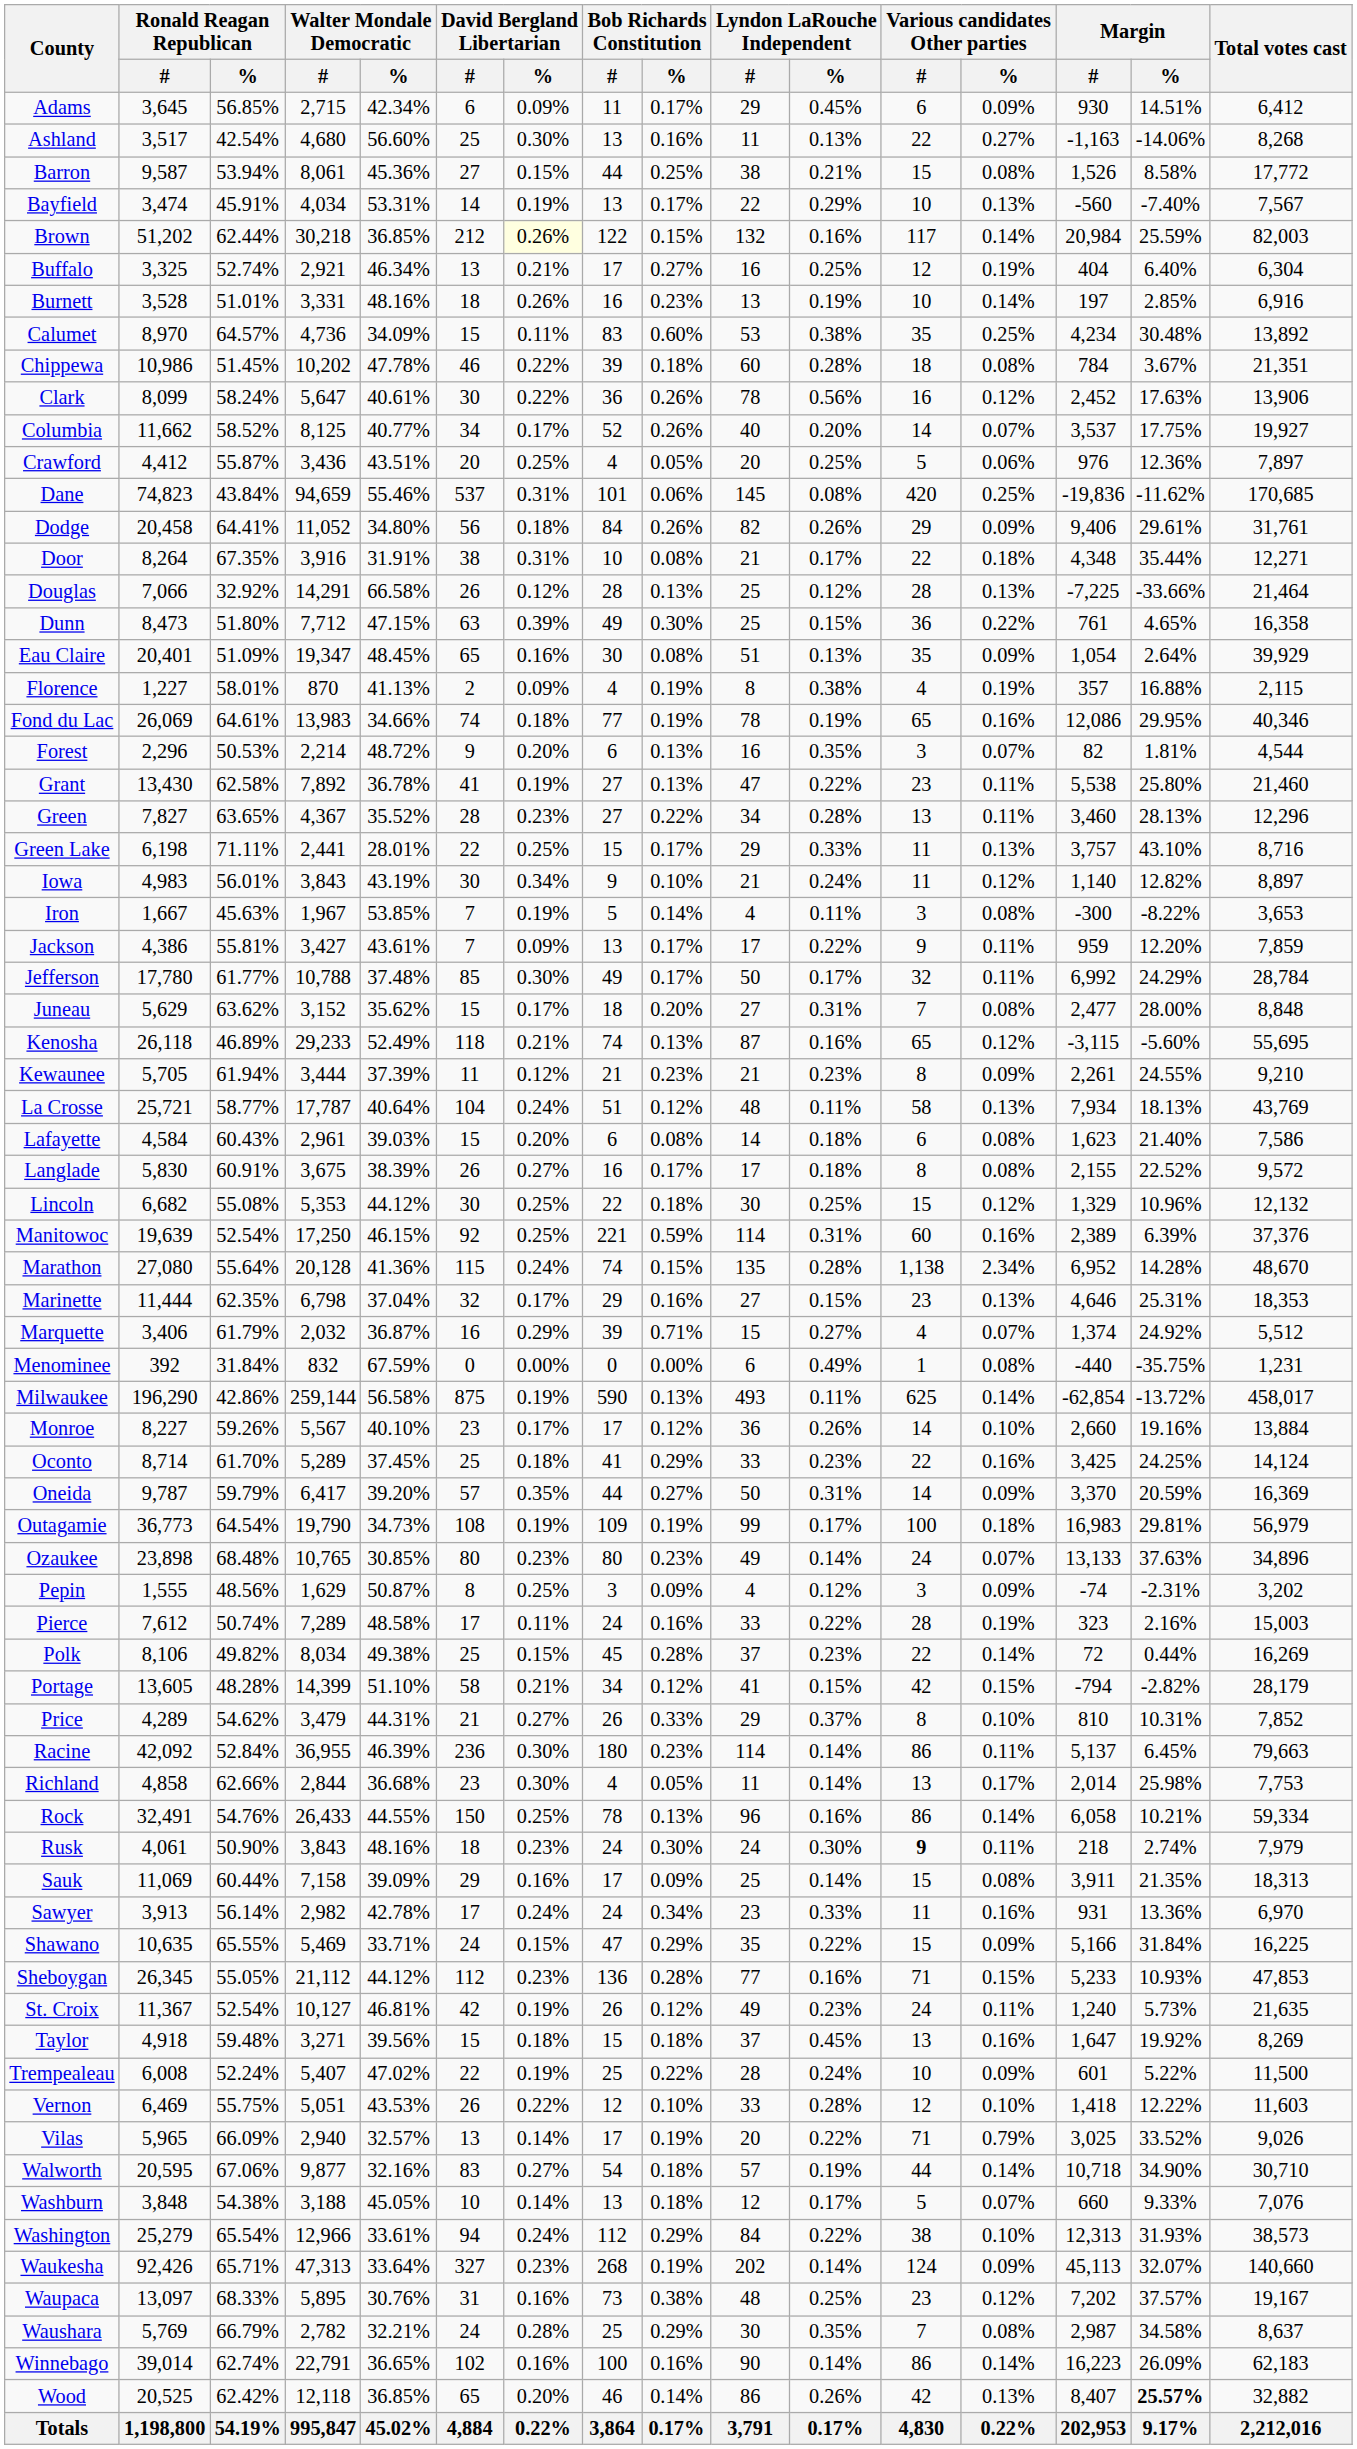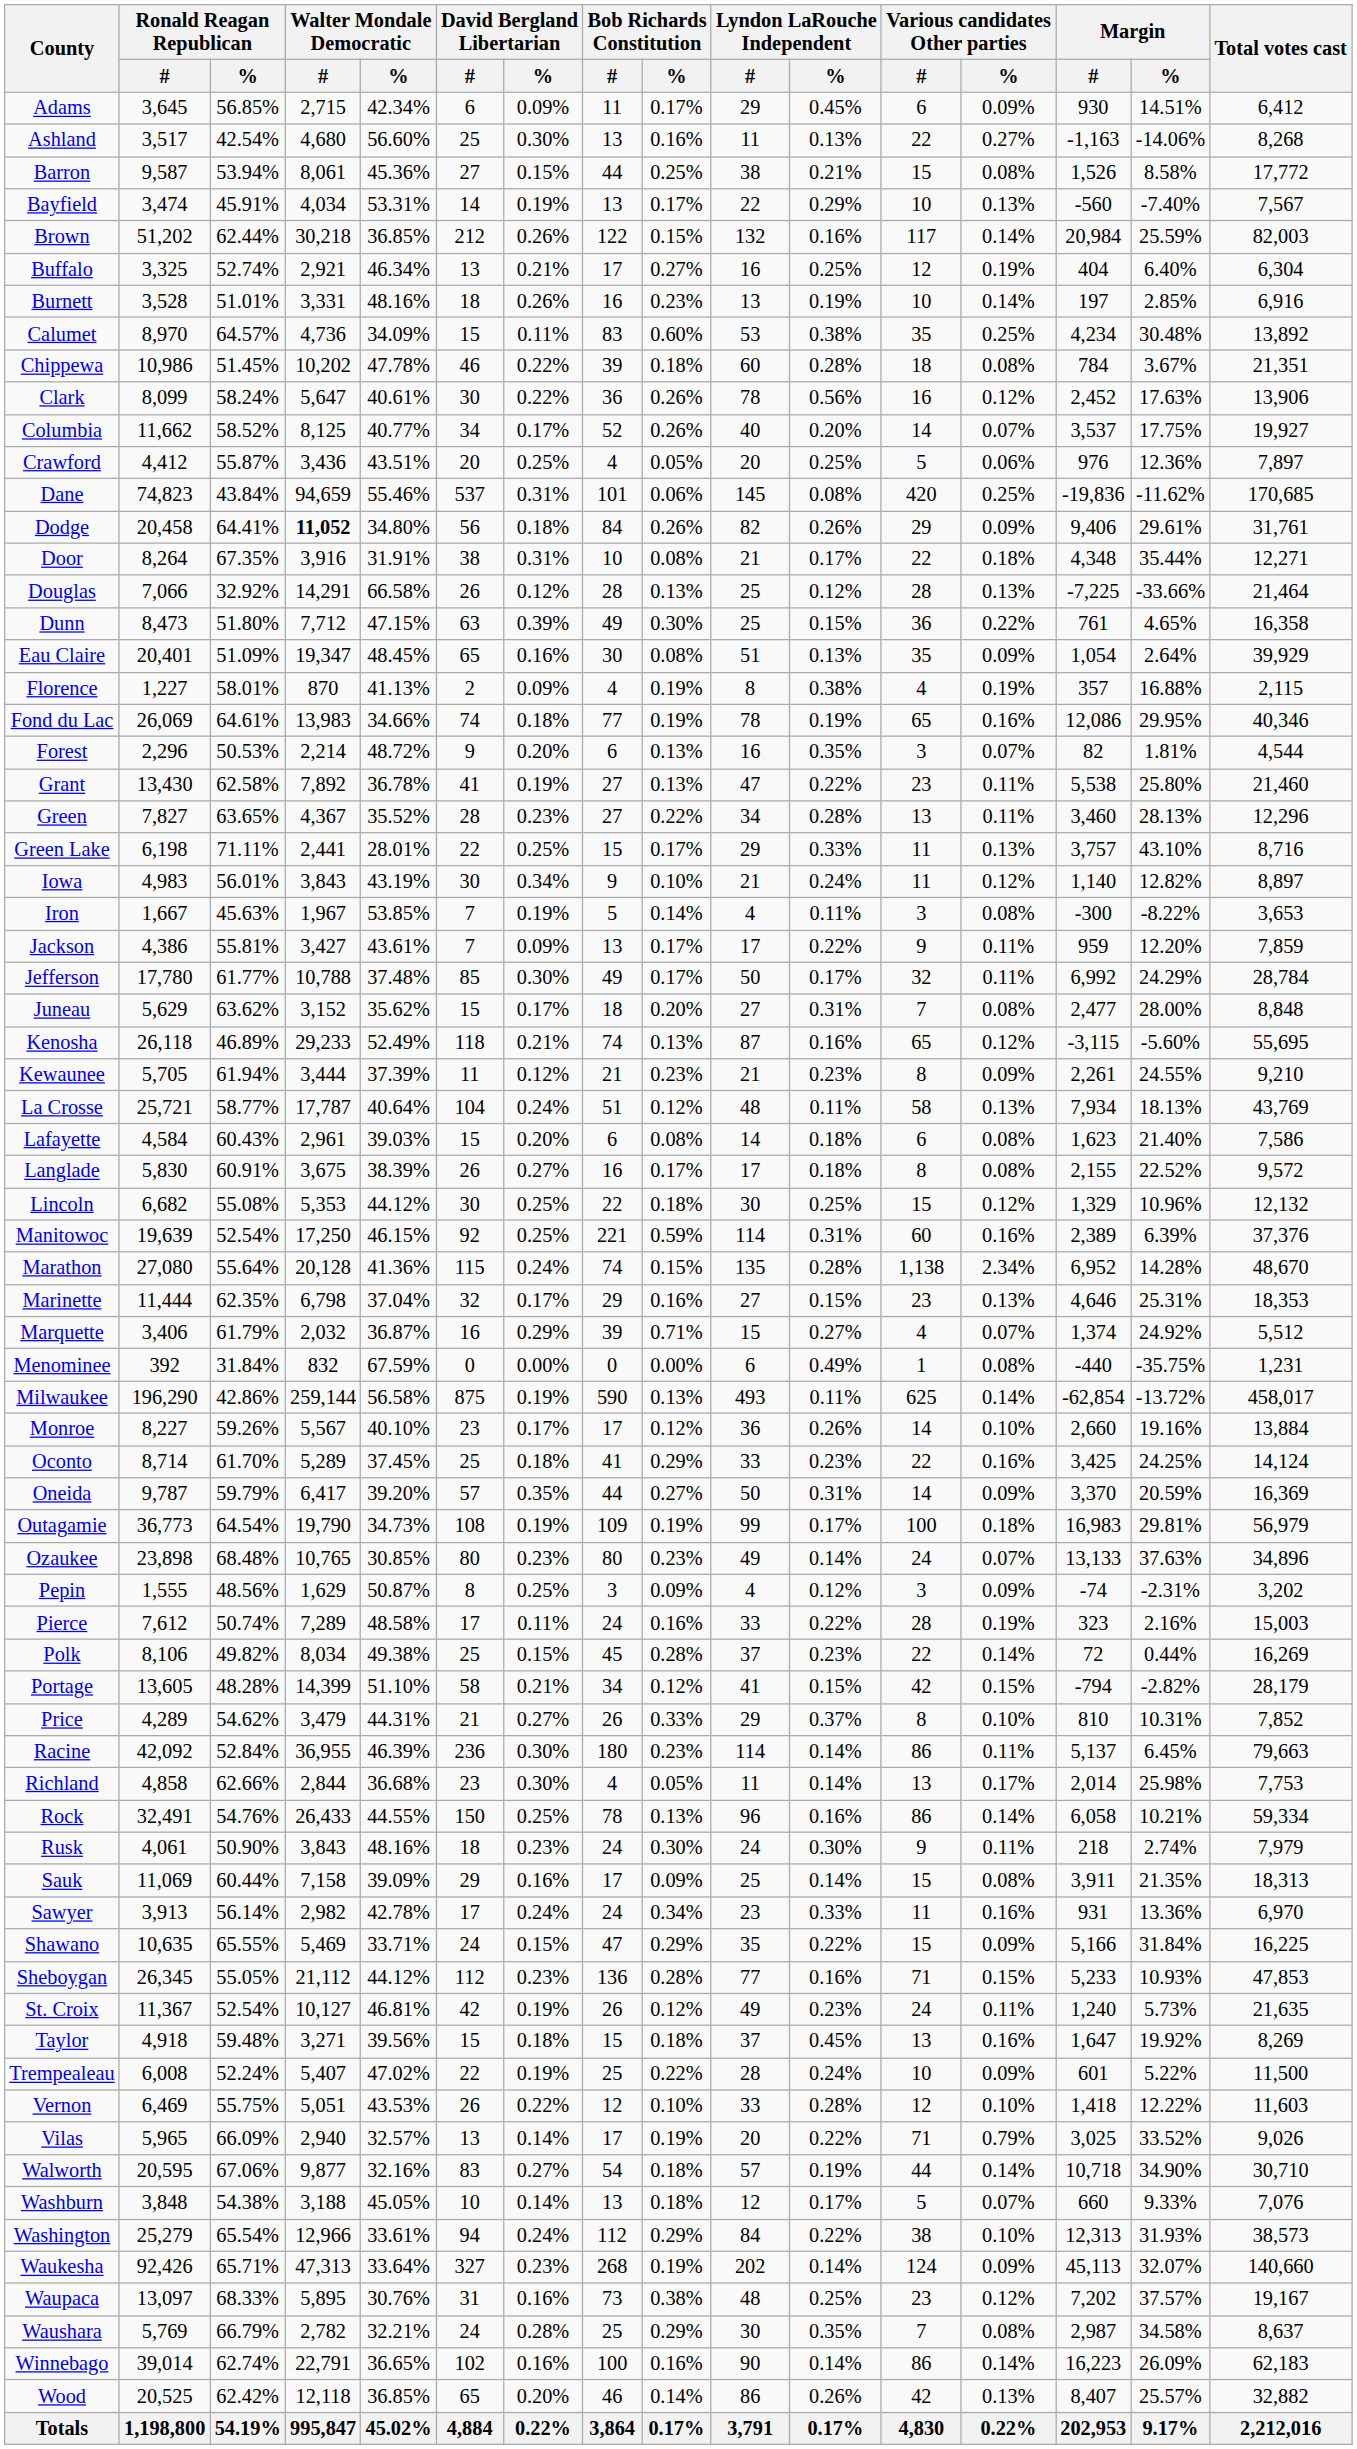(543, 236) lightyellow background -> (543, 236) no background
(323, 526) normal -> (323, 526) bold
(921, 1848) bold -> (921, 1848) normal
(1170, 2395) bold -> (1170, 2395) normal
